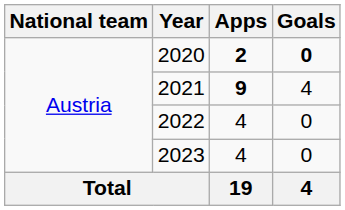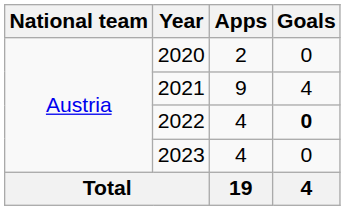(241, 54) bold -> (241, 54) normal
(306, 54) bold -> (306, 54) normal
(241, 88) bold -> (241, 88) normal
(306, 121) normal -> (306, 121) bold
